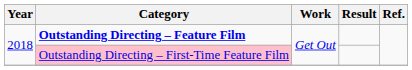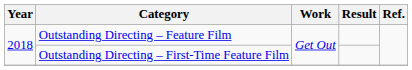(142, 34) bold -> (135, 34) normal
(164, 55) pink background -> (164, 55) no background
